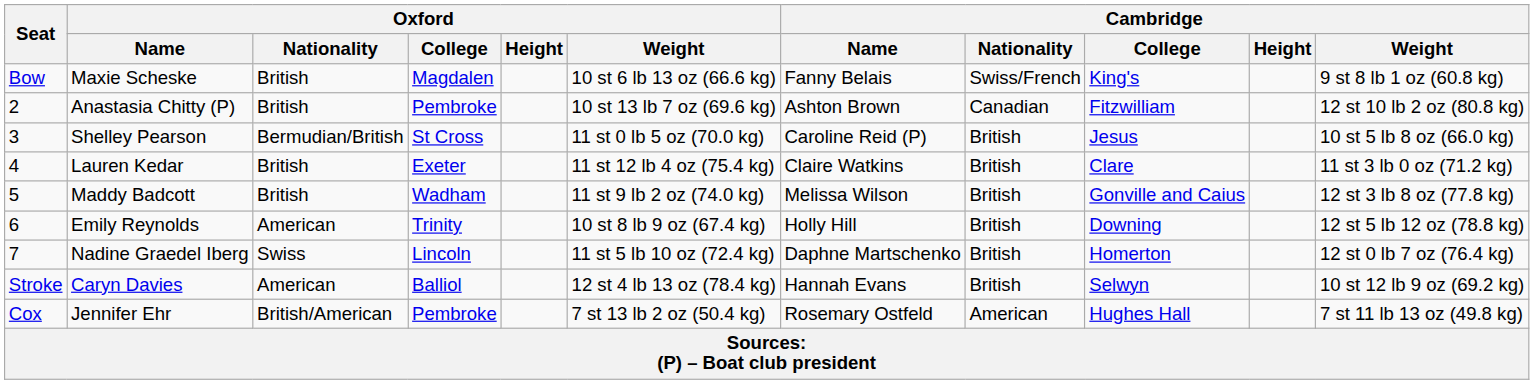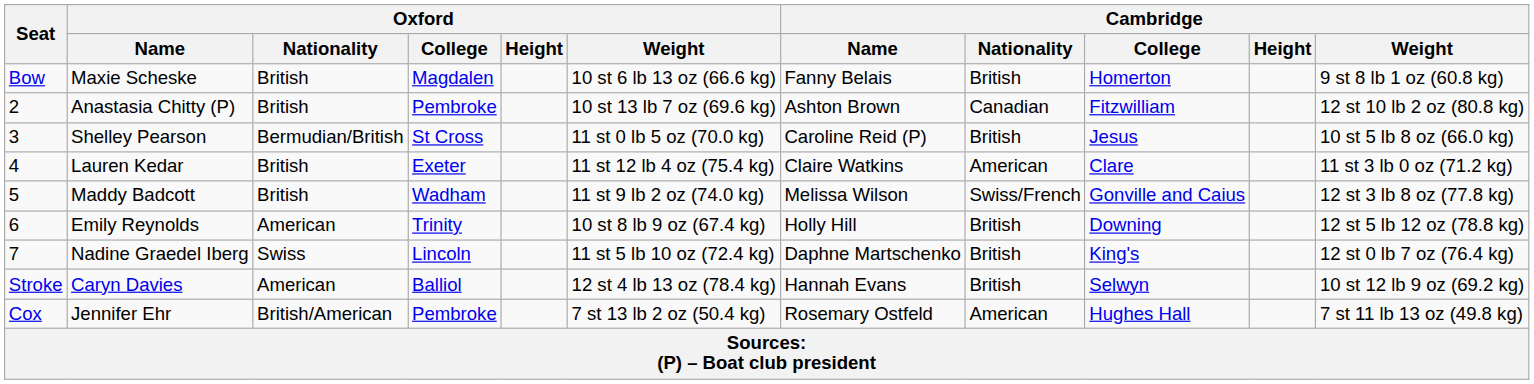(1025, 78) Swiss/French -> (995, 78) British
(1114, 78) King's -> (1130, 78) Homerton
(995, 166) British -> (1009, 166) American
(995, 195) British -> (1025, 195) Swiss/French
(1130, 254) Homerton -> (1114, 254) King's
